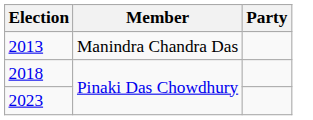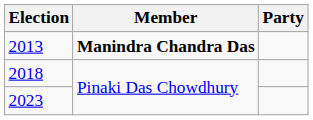(158, 45) normal -> (166, 45) bold
